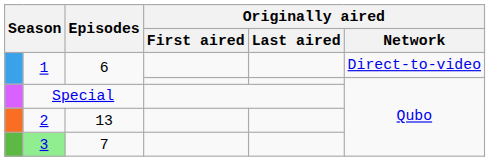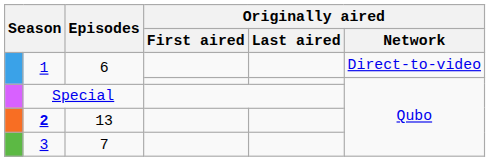(44, 120) normal -> (44, 120) bold
(44, 144) lightgreen background -> (44, 144) no background
